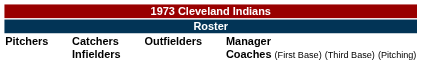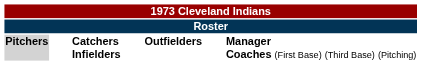(27, 42) no background -> (27, 42) lightgrey background
